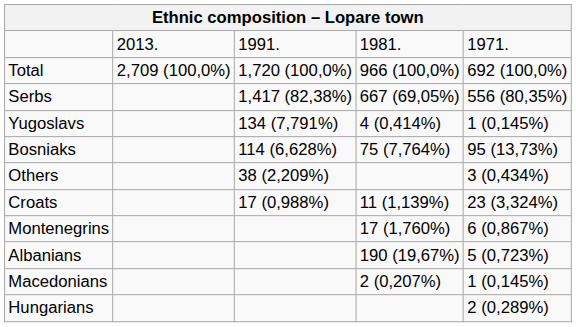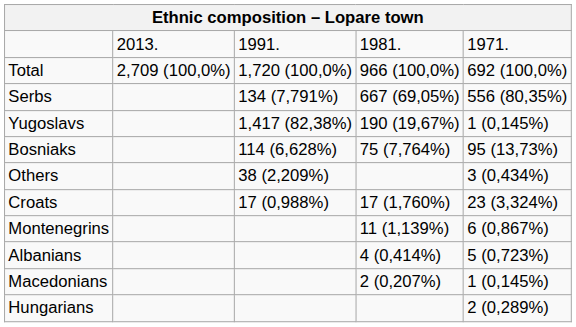(295, 96) 1,417 (82,38%) -> (288, 96) 134 (7,791%)
(288, 123) 134 (7,791%) -> (295, 123) 1,417 (82,38%)
(400, 123) 4 (0,414%) -> (410, 123) 190 (19,67%)
(404, 202) 11 (1,139%) -> (405, 202) 17 (1,760%)
(405, 228) 17 (1,760%) -> (404, 228) 11 (1,139%)
(410, 255) 190 (19,67%) -> (400, 255) 4 (0,414%)
